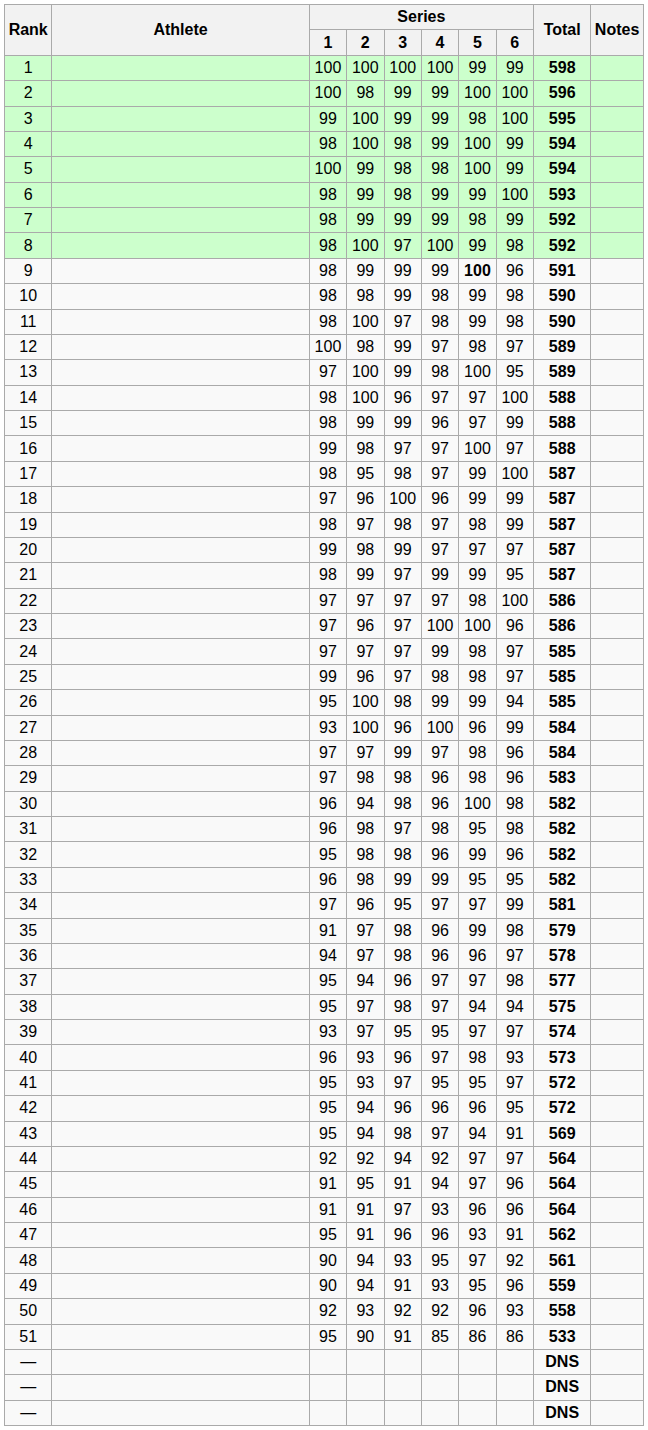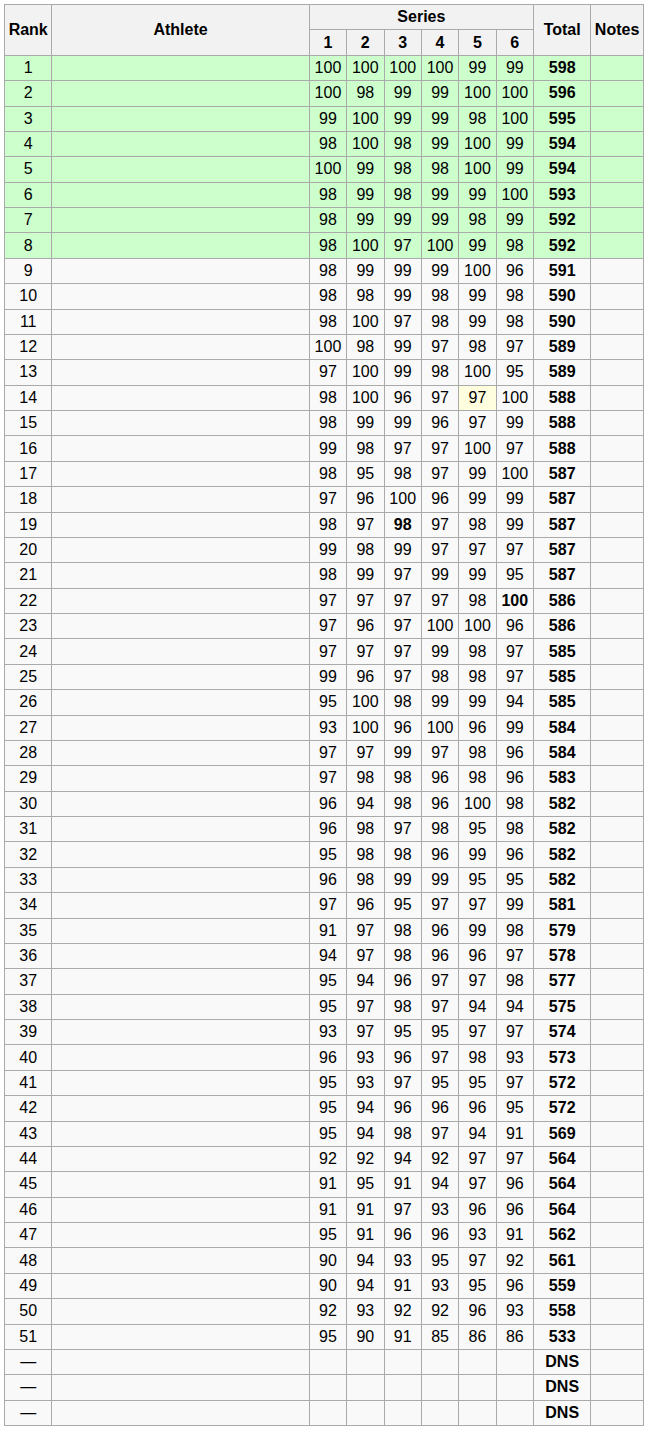(477, 270) bold -> (477, 270) normal
(477, 397) no background -> (477, 397) lightyellow background
(403, 524) normal -> (403, 524) bold
(515, 600) normal -> (515, 600) bold
